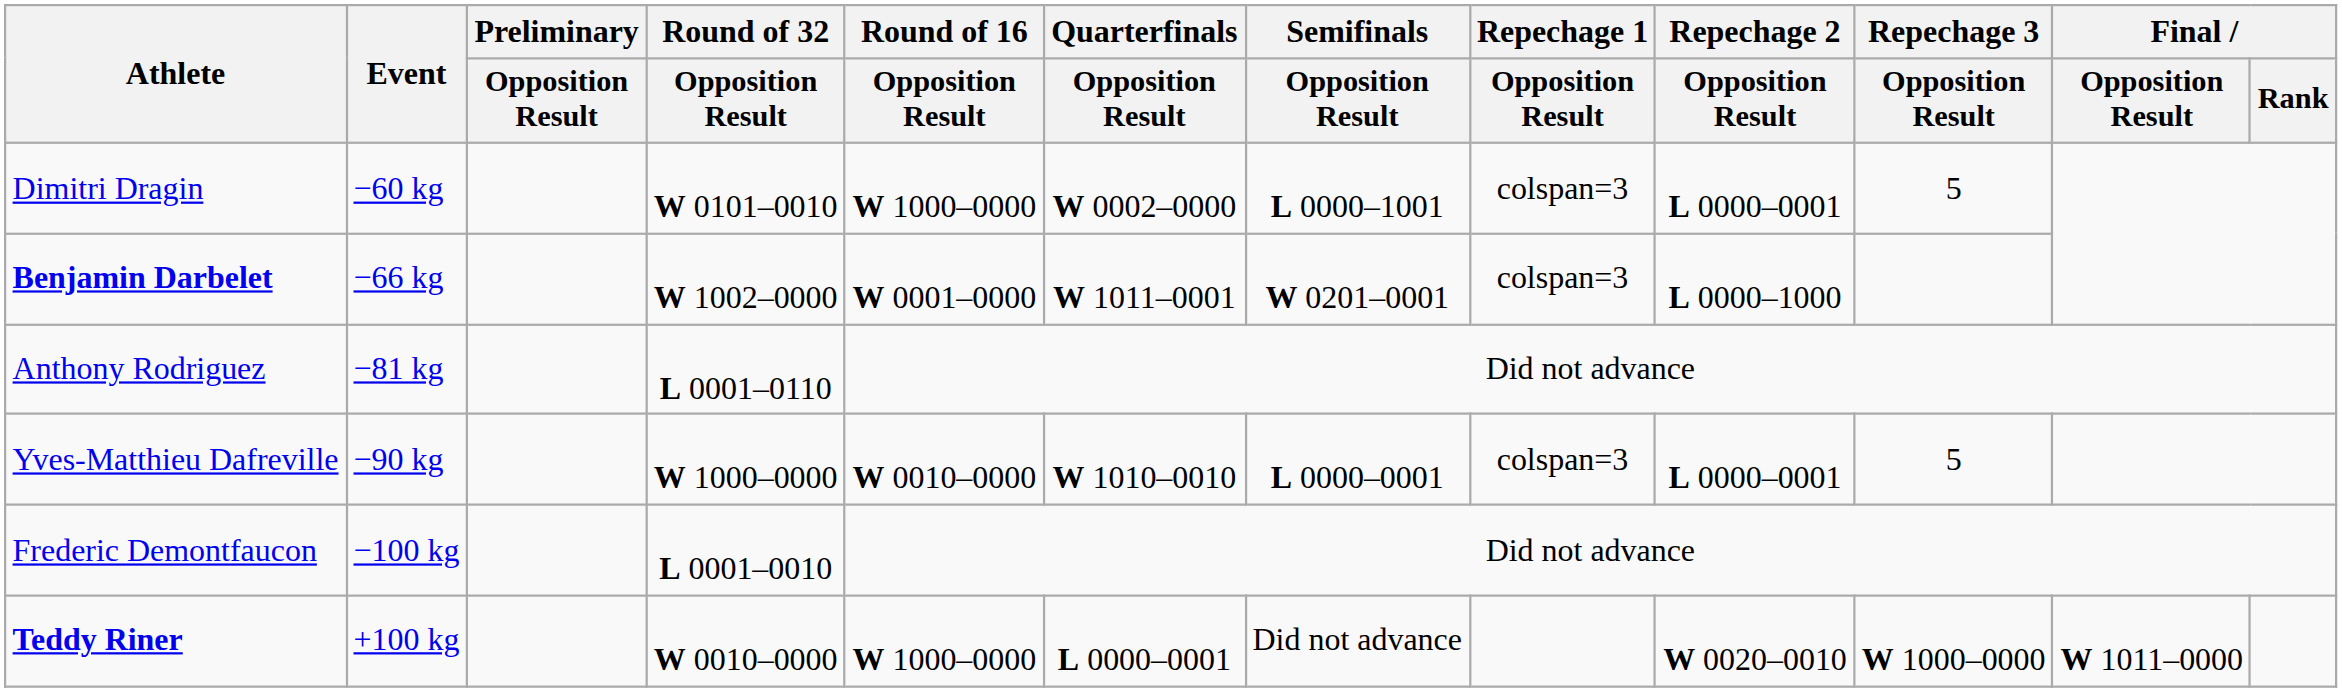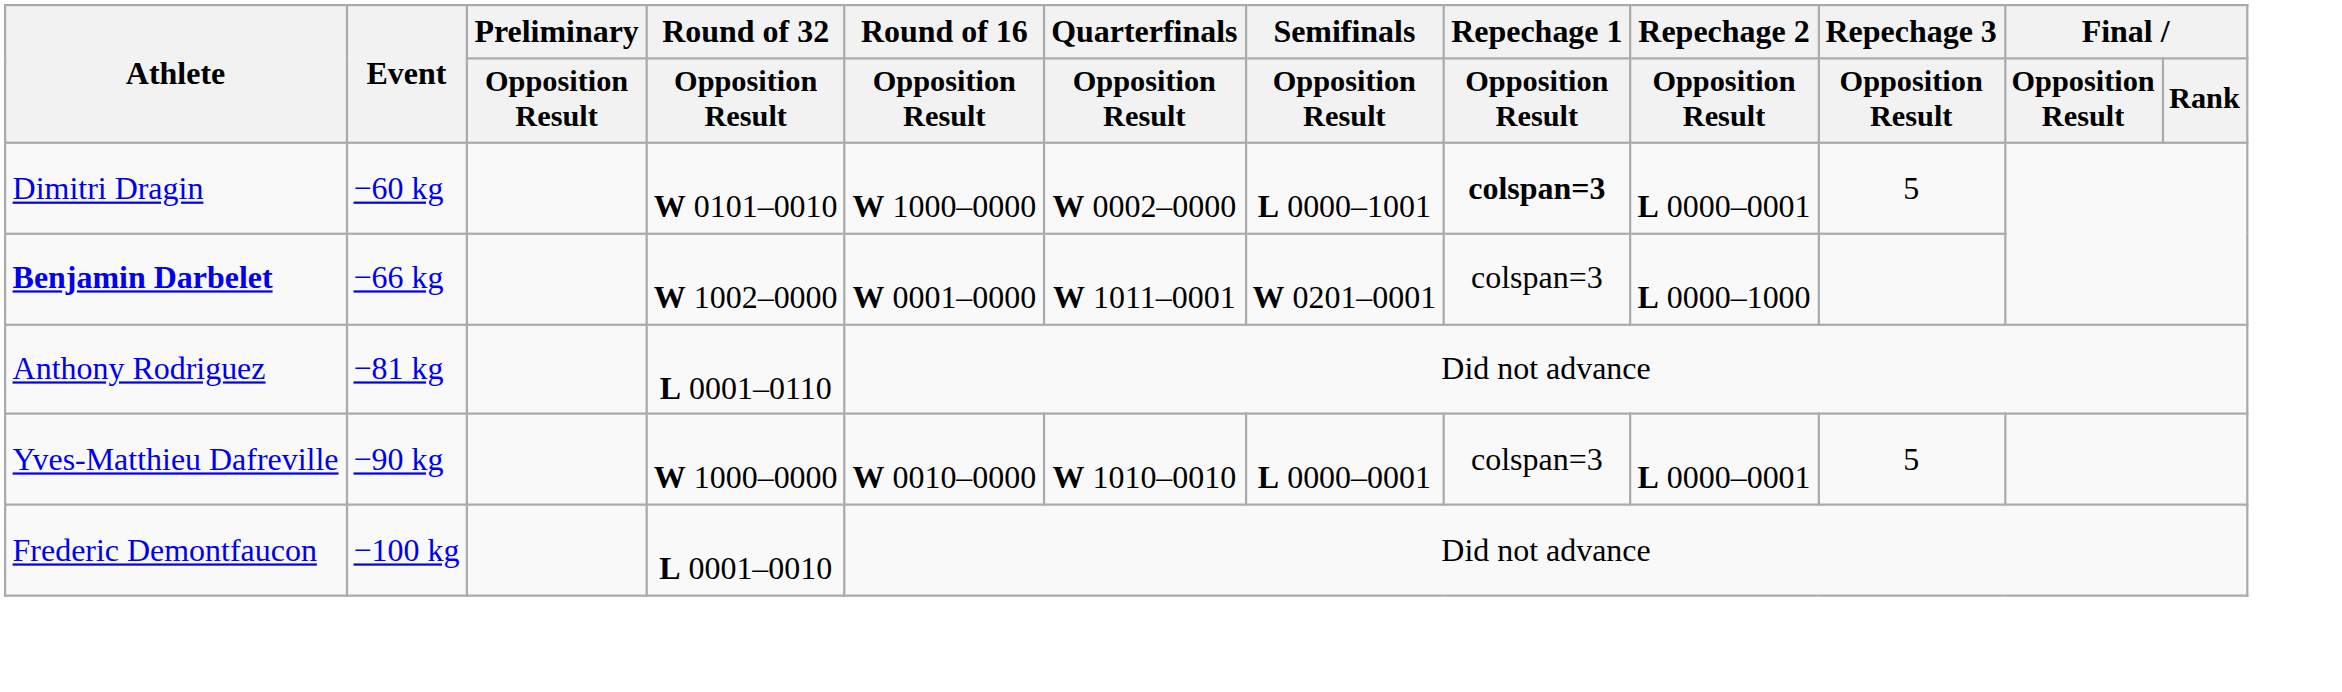(1563, 188) normal -> (1537, 188) bold
- row: (98, 640)
